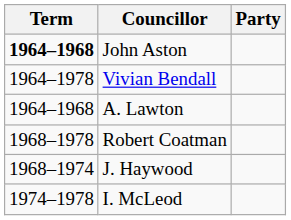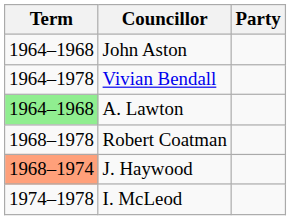(51, 49) bold -> (51, 49) normal
(51, 109) no background -> (51, 109) lightgreen background
(51, 169) no background -> (51, 169) lightsalmon background
